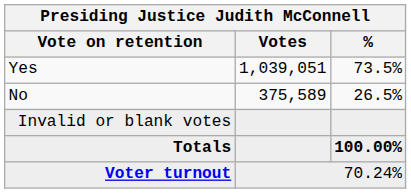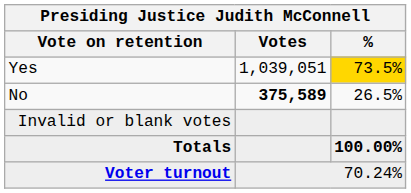(378, 70) no background -> (378, 70) gold background
(292, 96) normal -> (292, 96) bold
